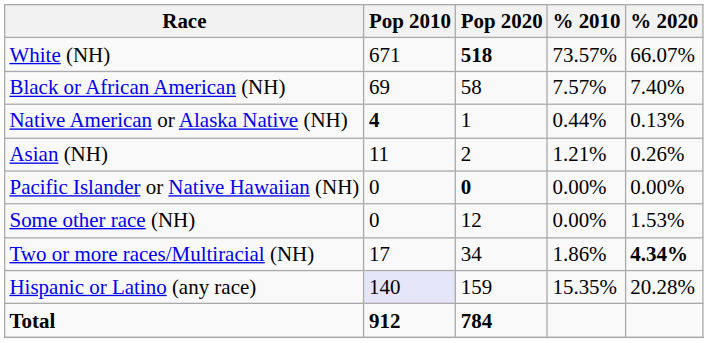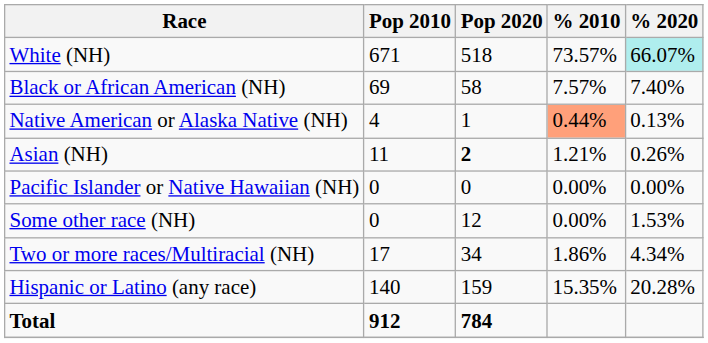(476, 54) bold -> (476, 54) normal
(663, 54) no background -> (663, 54) paleturquoise background
(374, 120) bold -> (374, 120) normal
(580, 120) no background -> (580, 120) lightsalmon background
(466, 154) normal -> (466, 154) bold
(466, 187) bold -> (466, 187) normal
(659, 253) bold -> (657, 253) normal
(385, 287) lavender background -> (385, 287) no background
